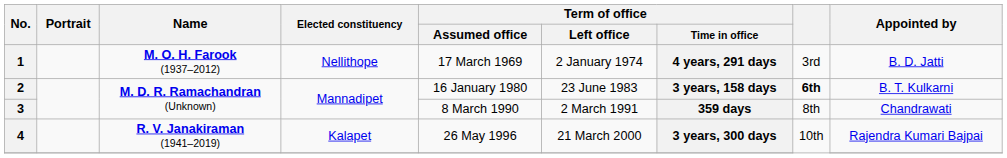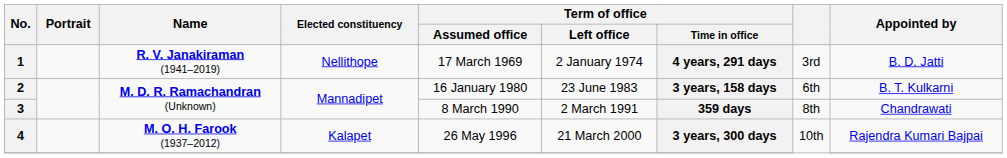(190, 61) M. O. H. Farook (1937–2012) -> (190, 61) R. V. Janakiraman (1941–2019)
(811, 88) bold -> (811, 88) normal
(190, 136) R. V. Janakiraman (1941–2019) -> (190, 136) M. O. H. Farook (1937–2012)
